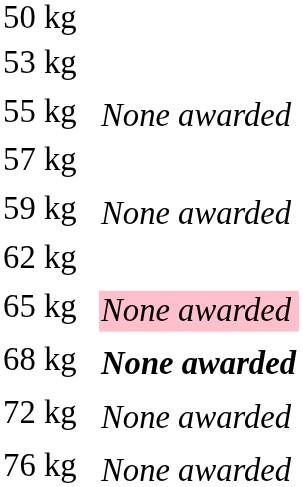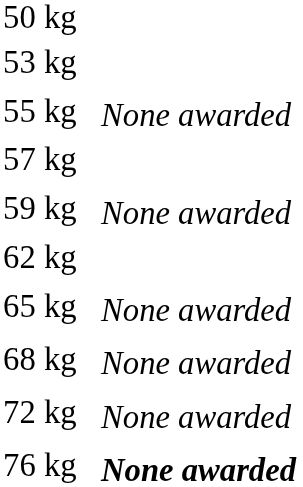(196, 310) pink background -> (196, 310) no background
(199, 363) bold -> (196, 363) normal
(196, 469) normal -> (199, 469) bold
